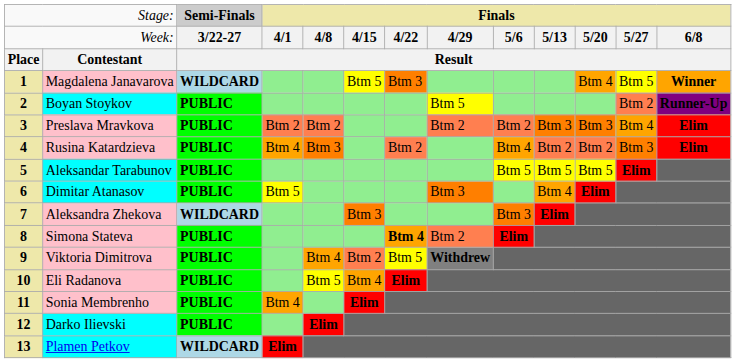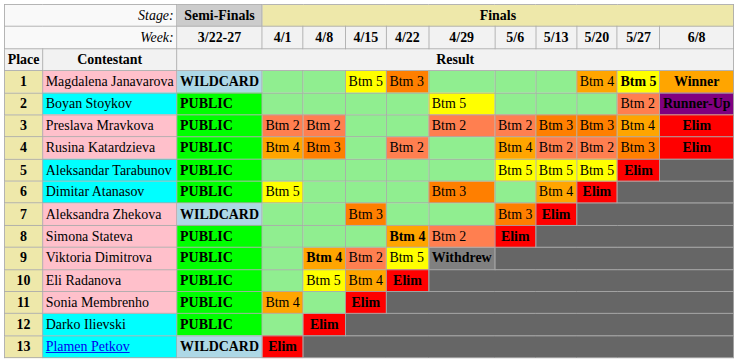(636, 81) normal -> (639, 81) bold
(323, 258) normal -> (324, 258) bold
